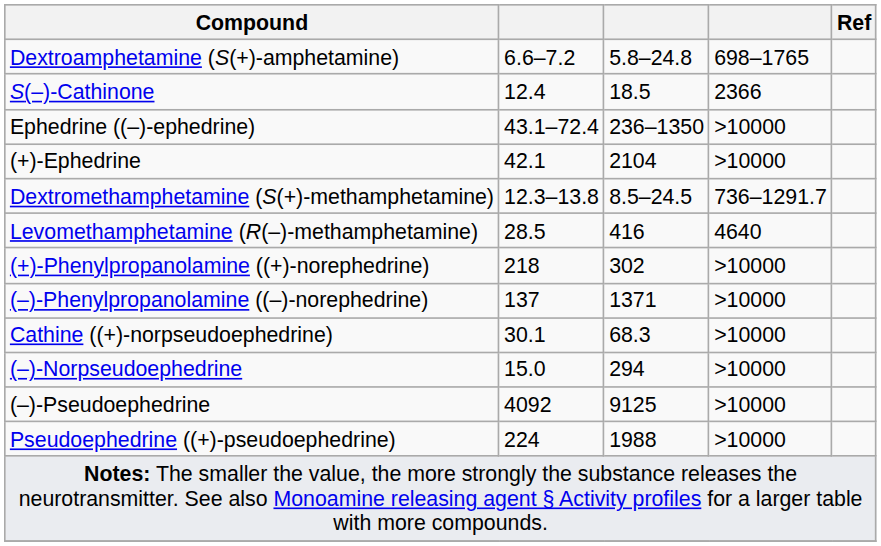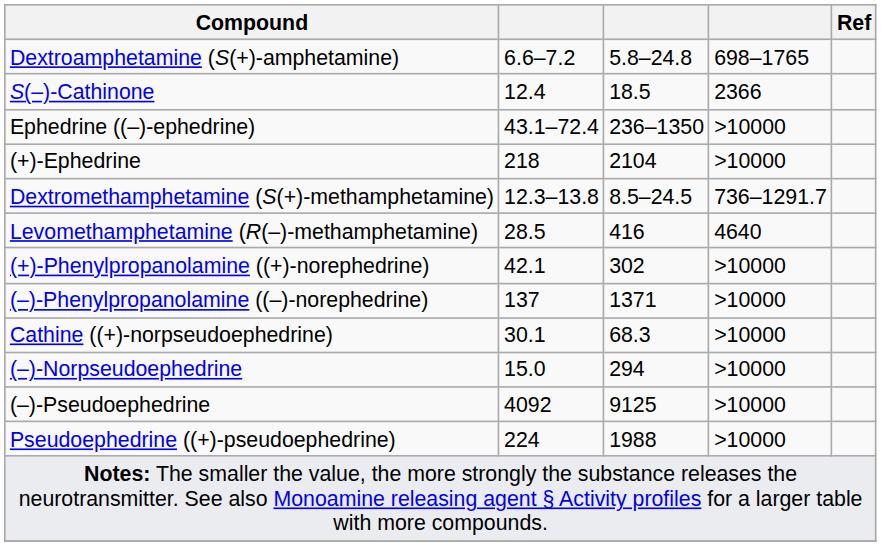(525, 161) 42.1 -> (522, 161) 218
(522, 265) 218 -> (525, 265) 42.1
